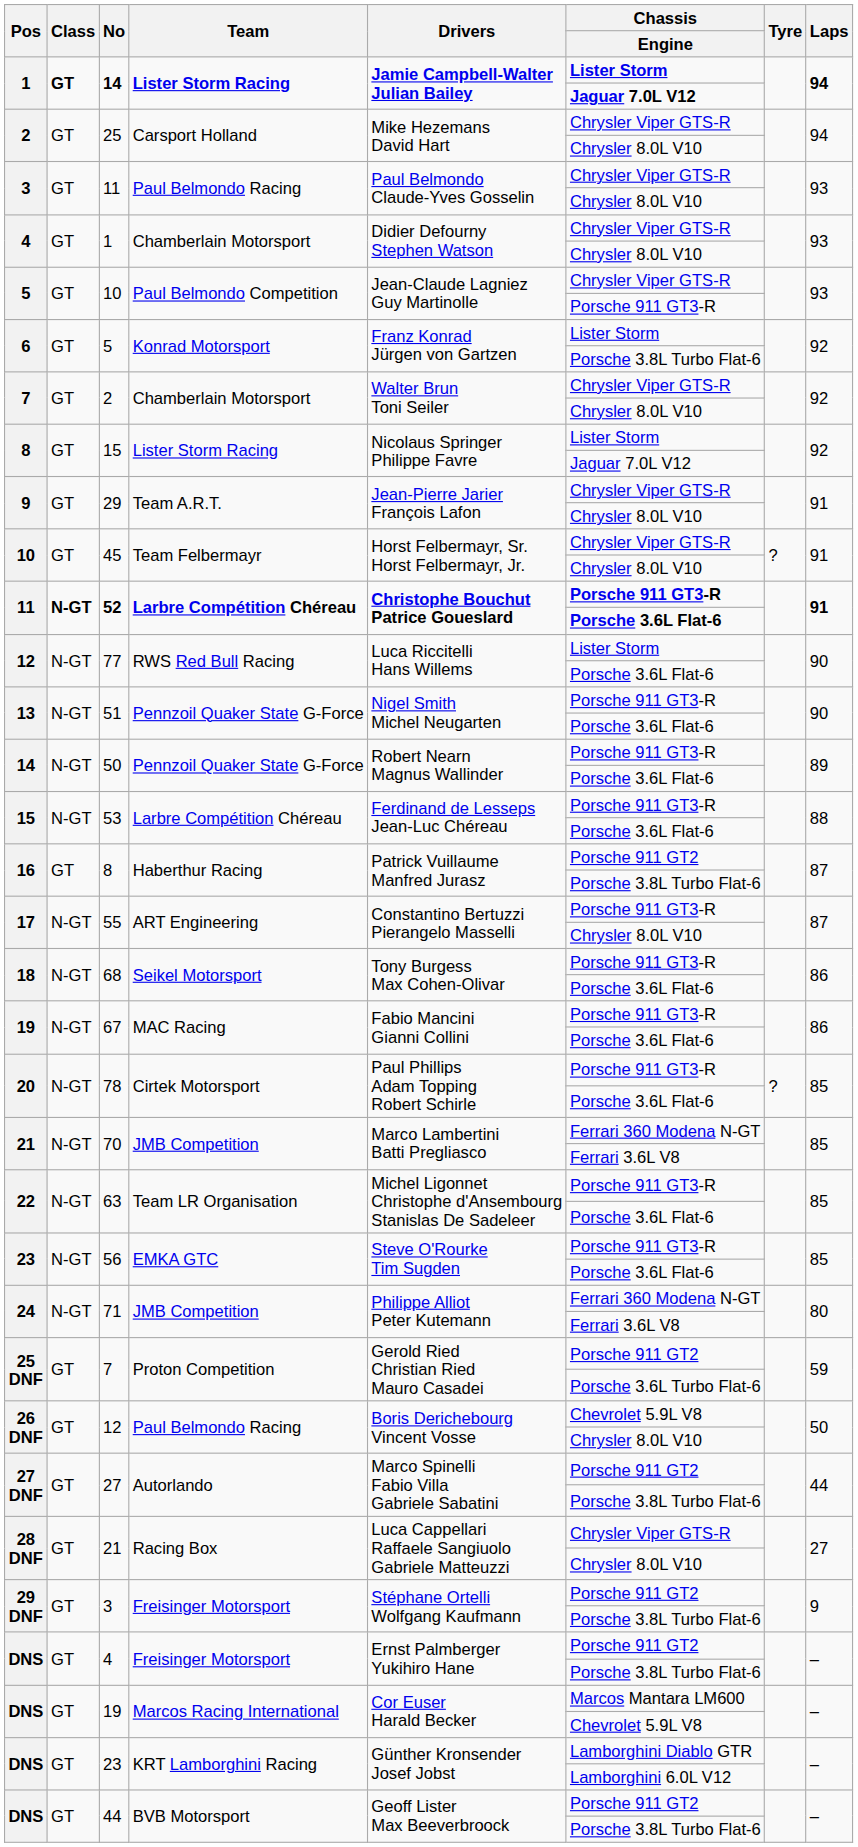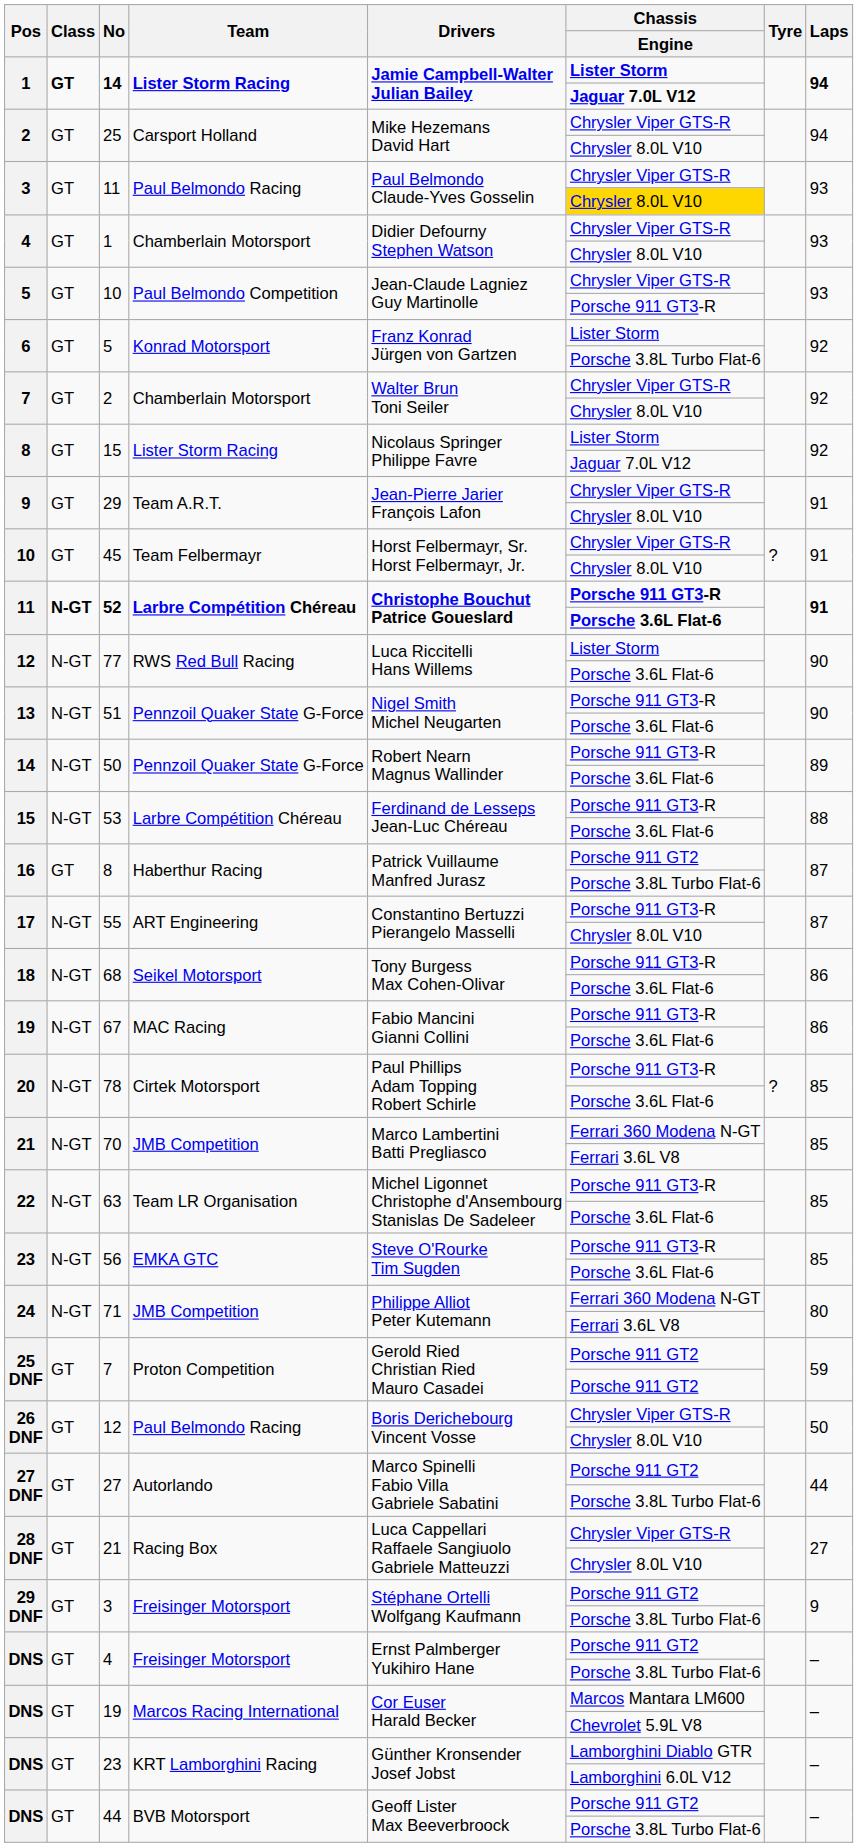(636, 201) no background -> (636, 201) gold background
(665, 1385) Porsche 3.6L Turbo Flat-6 -> (634, 1385) Porsche 911 GT2
(636, 1414) Chevrolet 5.9L V8 -> (650, 1414) Chrysler Viper GTS-R
